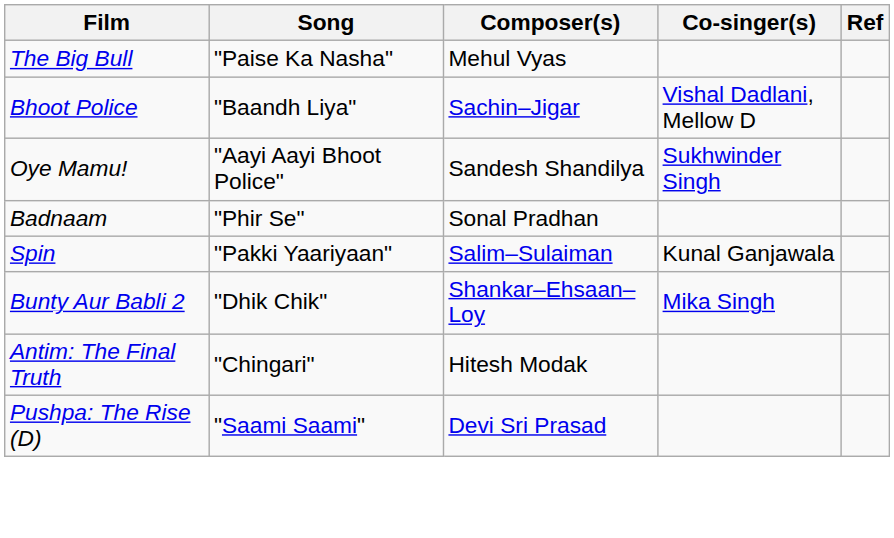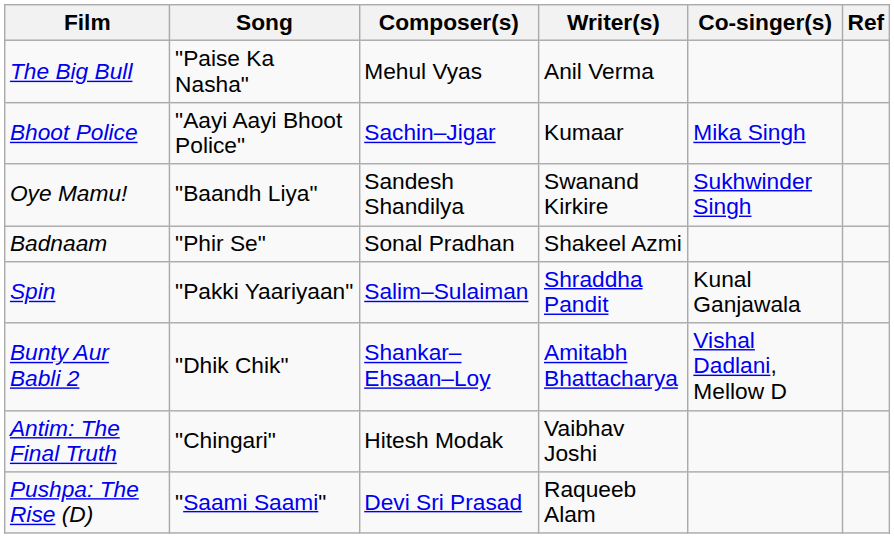+ column: (613, 22)
(285, 107) "Baandh Liya" -> (259, 132) "Aayi Aayi Bhoot Police"
(738, 107) Vishal Dadlani, Mellow D -> (750, 132) Mika Singh
(297, 168) "Aayi Aayi Bhoot Police" -> (246, 194) "Baandh Liya"
(719, 302) Mika Singh -> (740, 366) Vishal Dadlani, Mellow D
